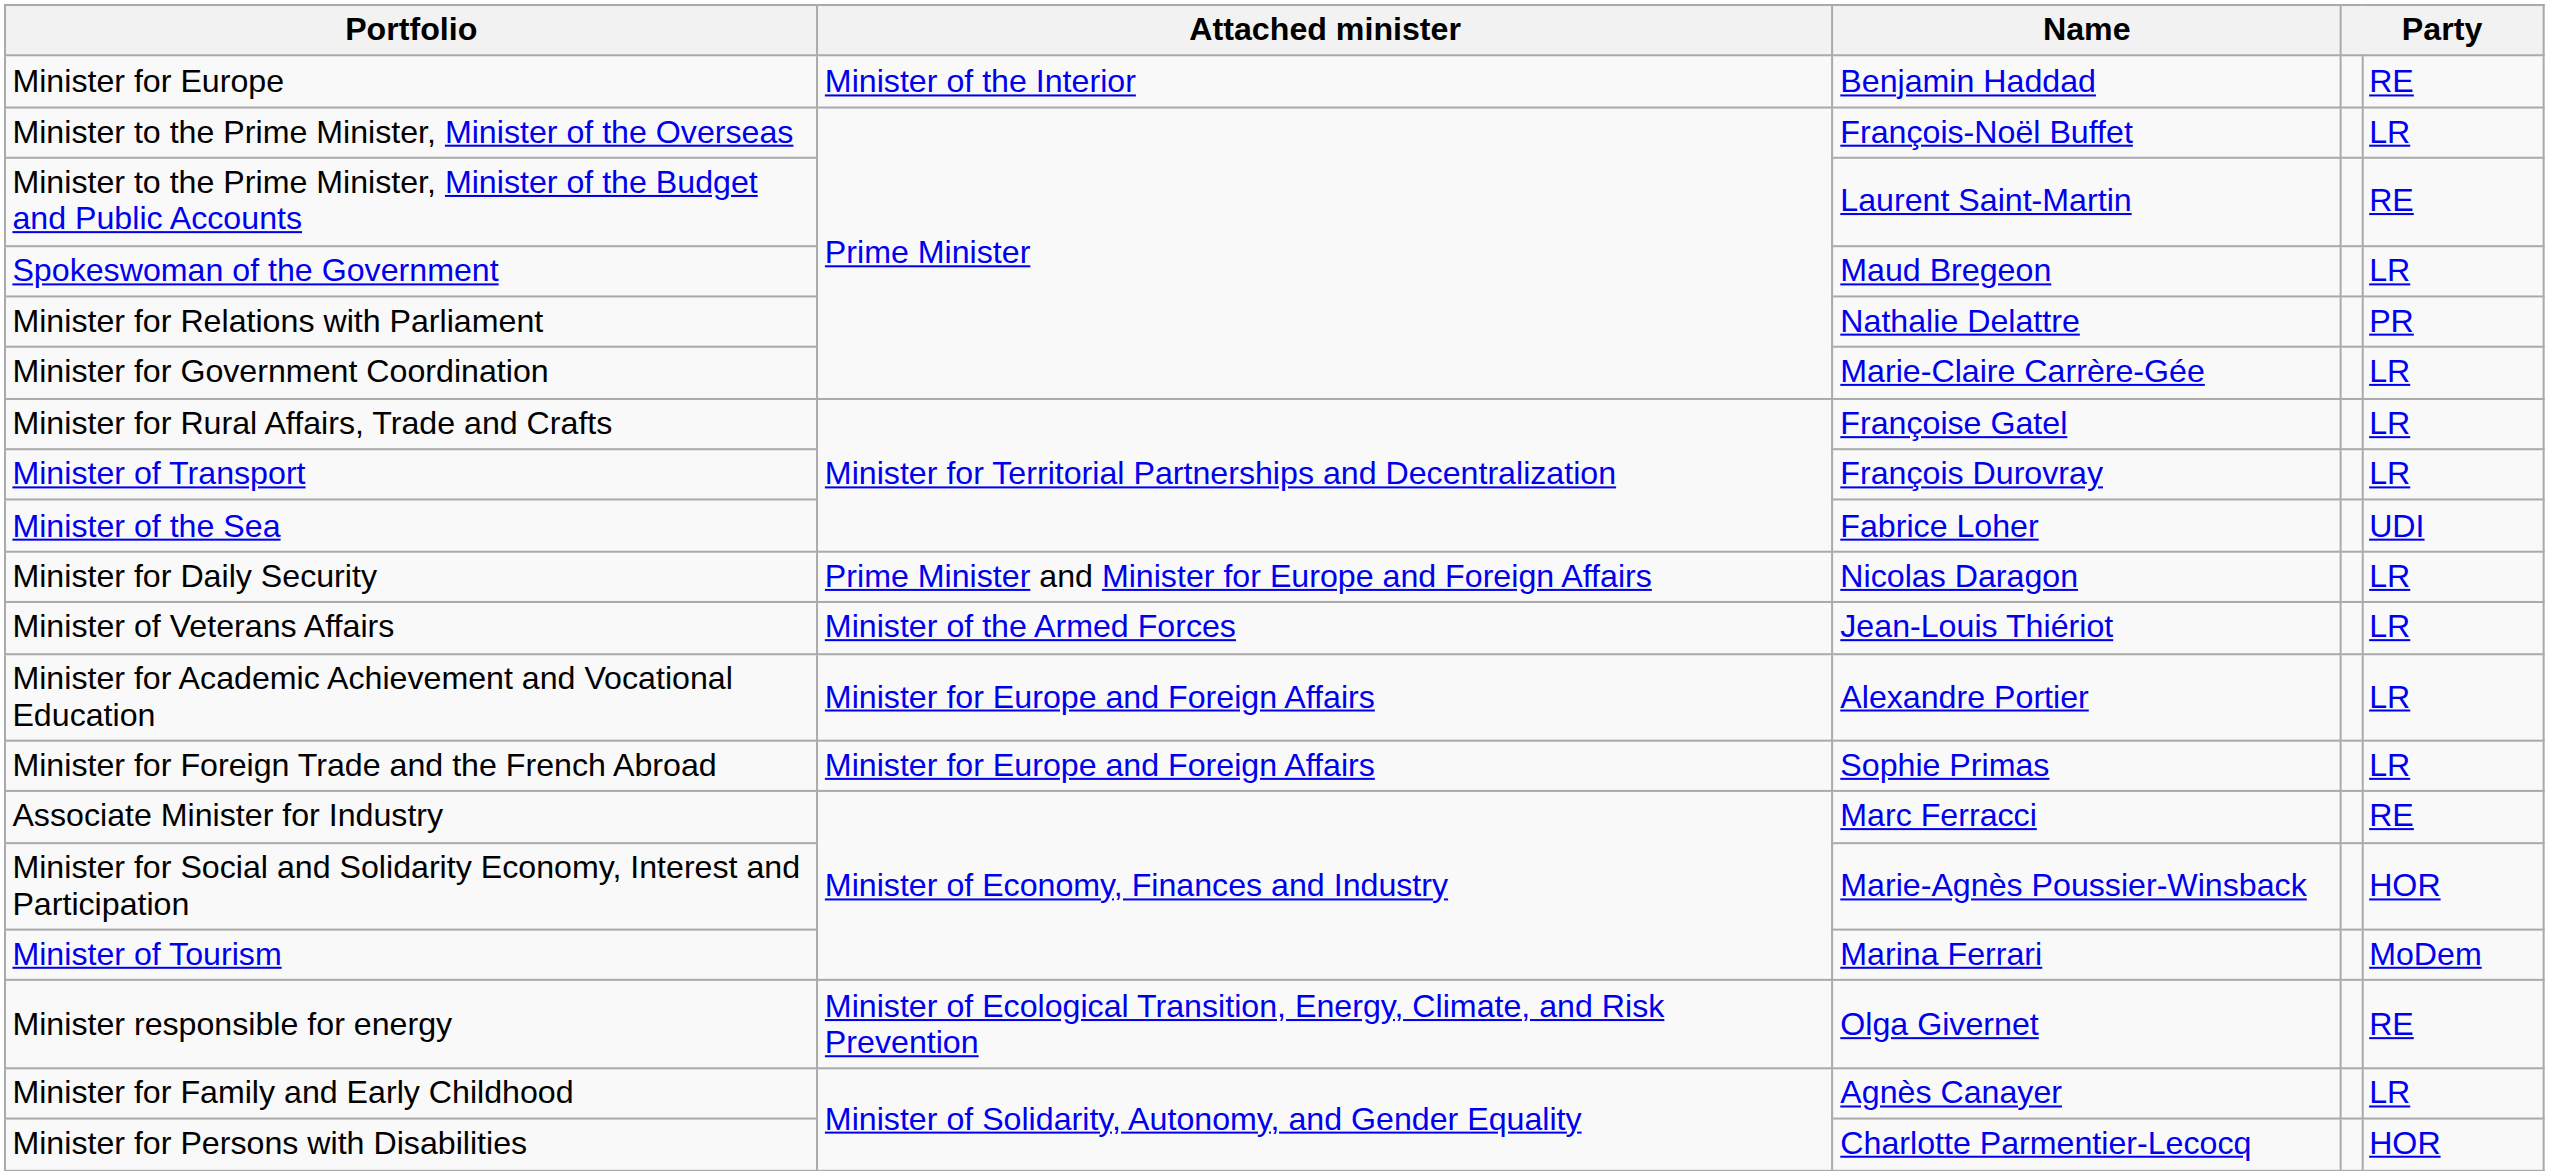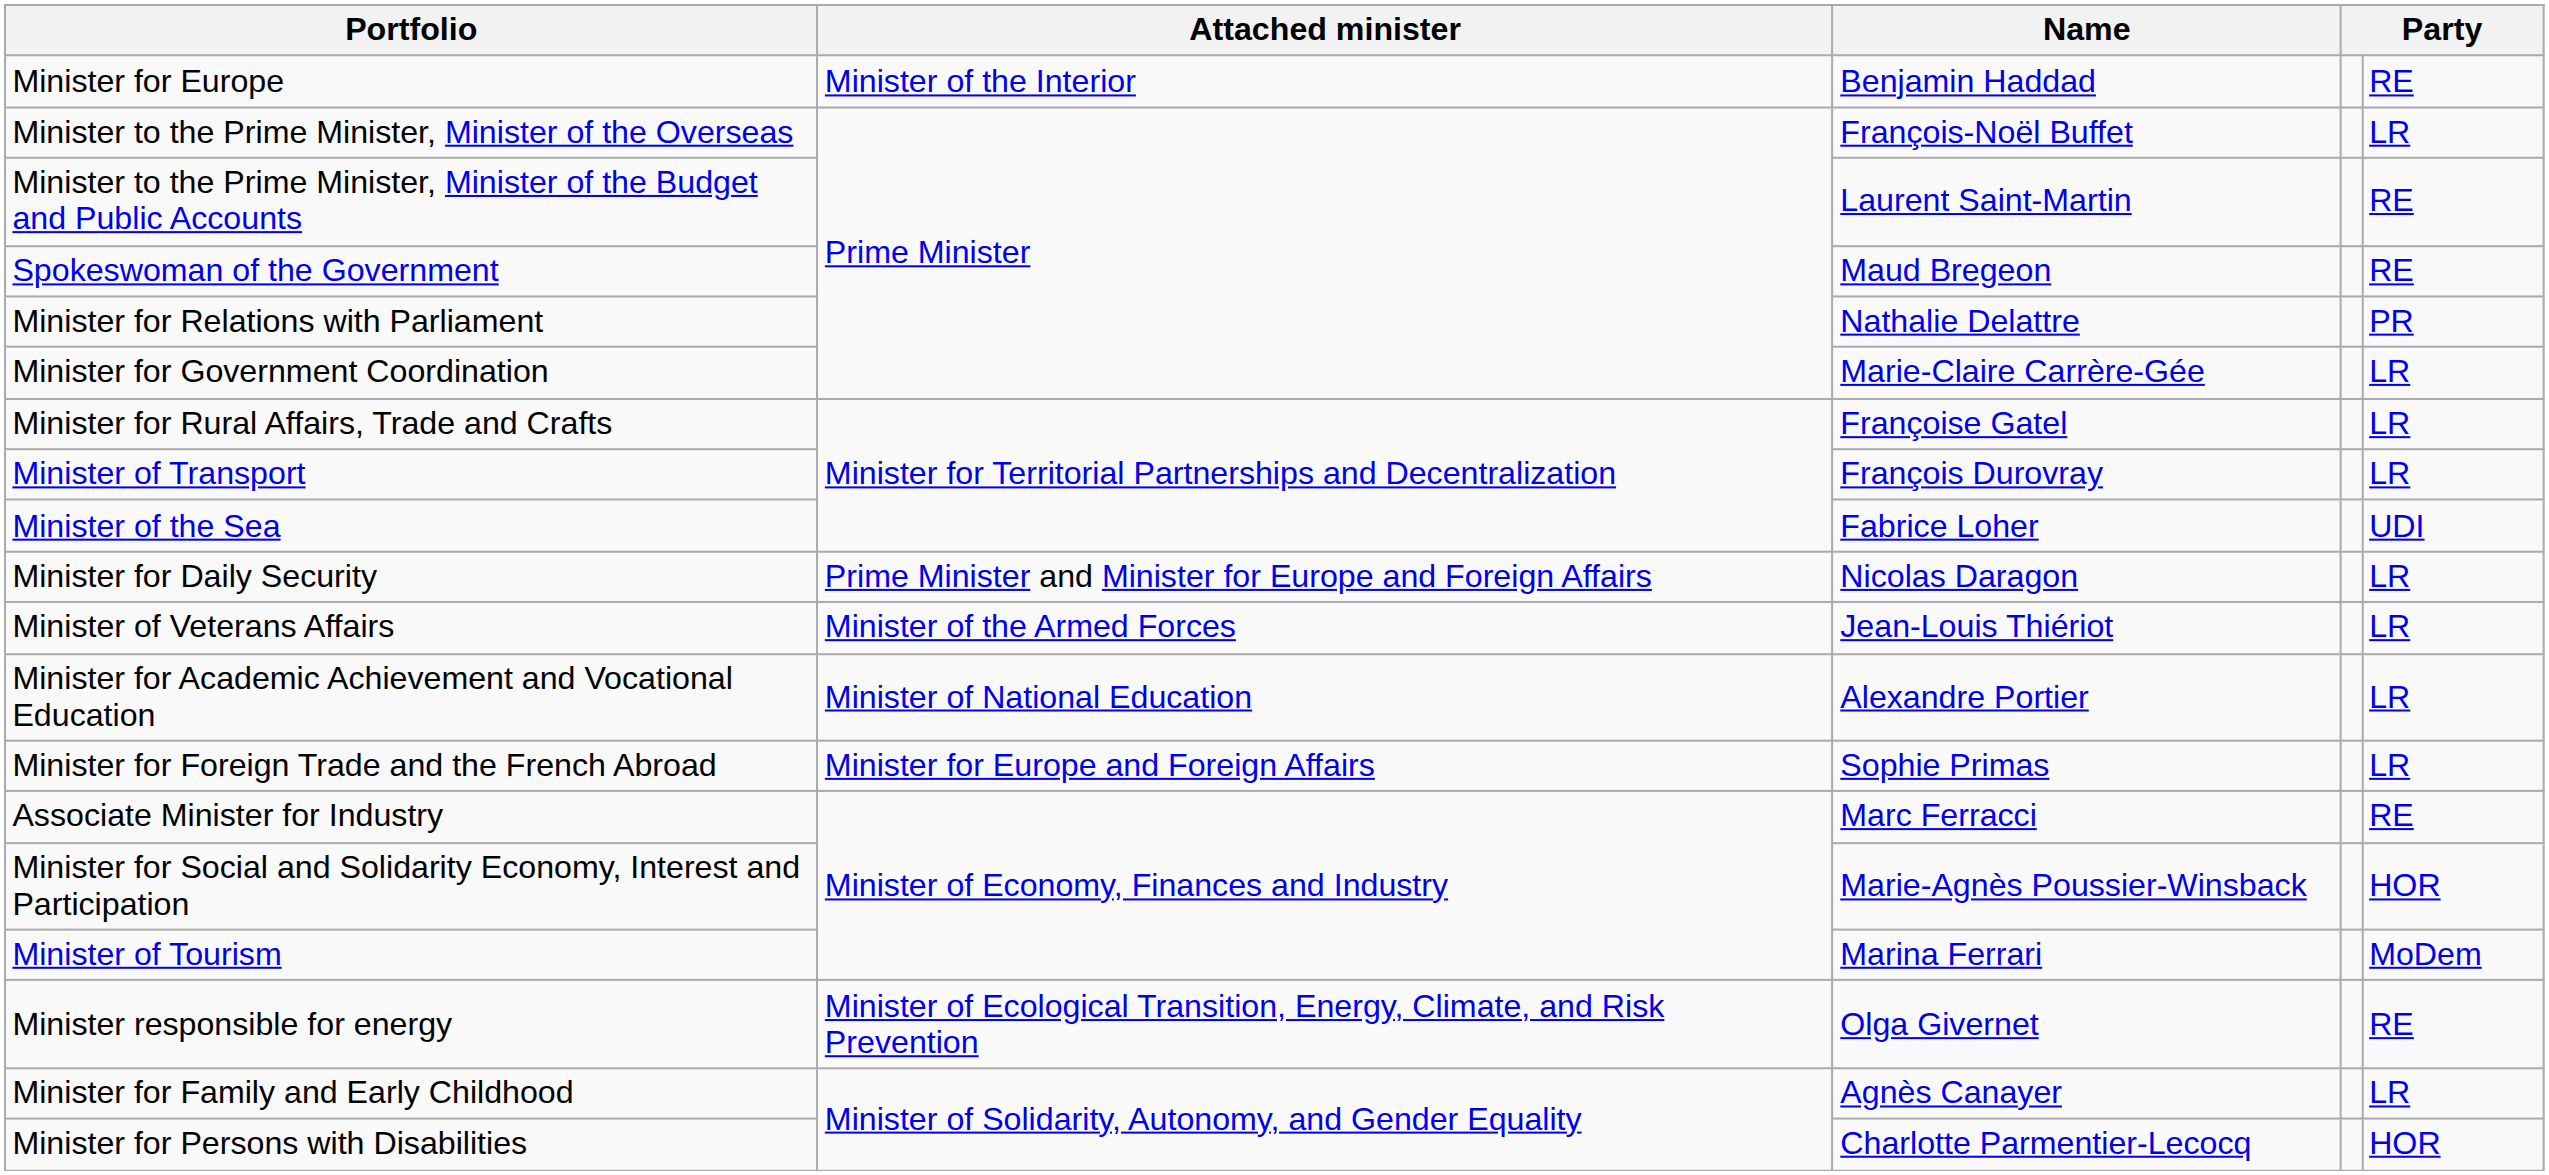(2390, 270) LR -> (2391, 270) RE
(1100, 696) Minister for Europe and Foreign Affairs -> (1038, 696) Minister of National Education
